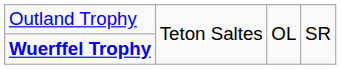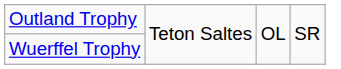(80, 49) bold -> (75, 49) normal
